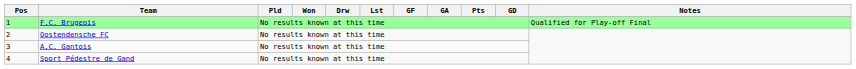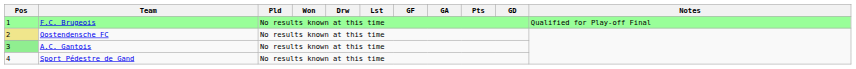(8, 34) no background -> (8, 34) khaki background
(8, 46) no background -> (8, 46) lightgreen background
